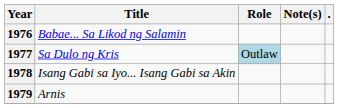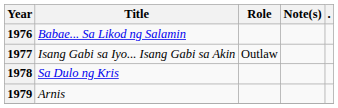(78, 53) Sa Dulo ng Kris -> (137, 53) Isang Gabi sa Iyo... Isang Gabi sa Akin
(259, 53) lightblue background -> (259, 53) no background
(137, 73) Isang Gabi sa Iyo... Isang Gabi sa Akin -> (78, 73) Sa Dulo ng Kris
